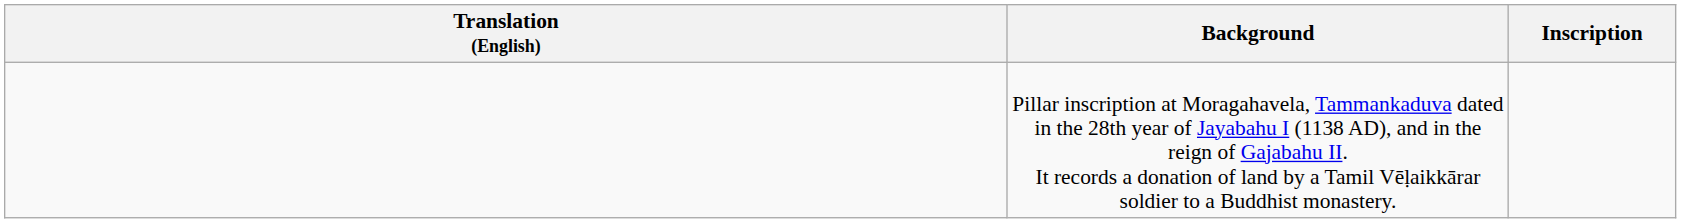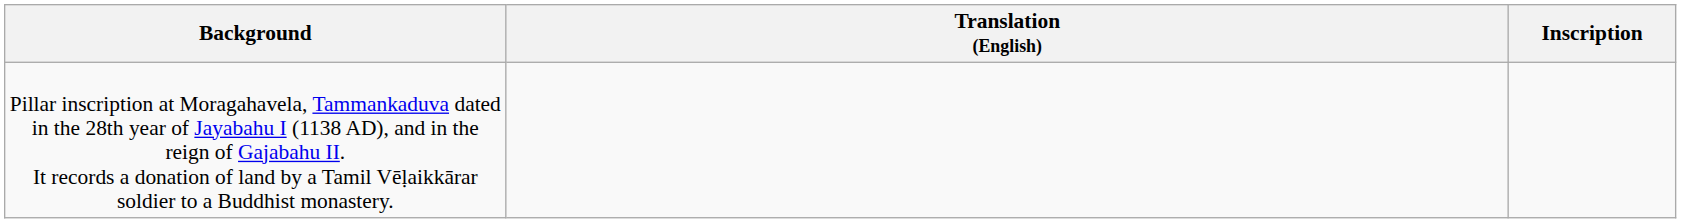columns swapped: (1258, 33) <-> (506, 33)
